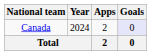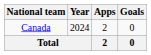(132, 27) lavender background -> (132, 27) no background
